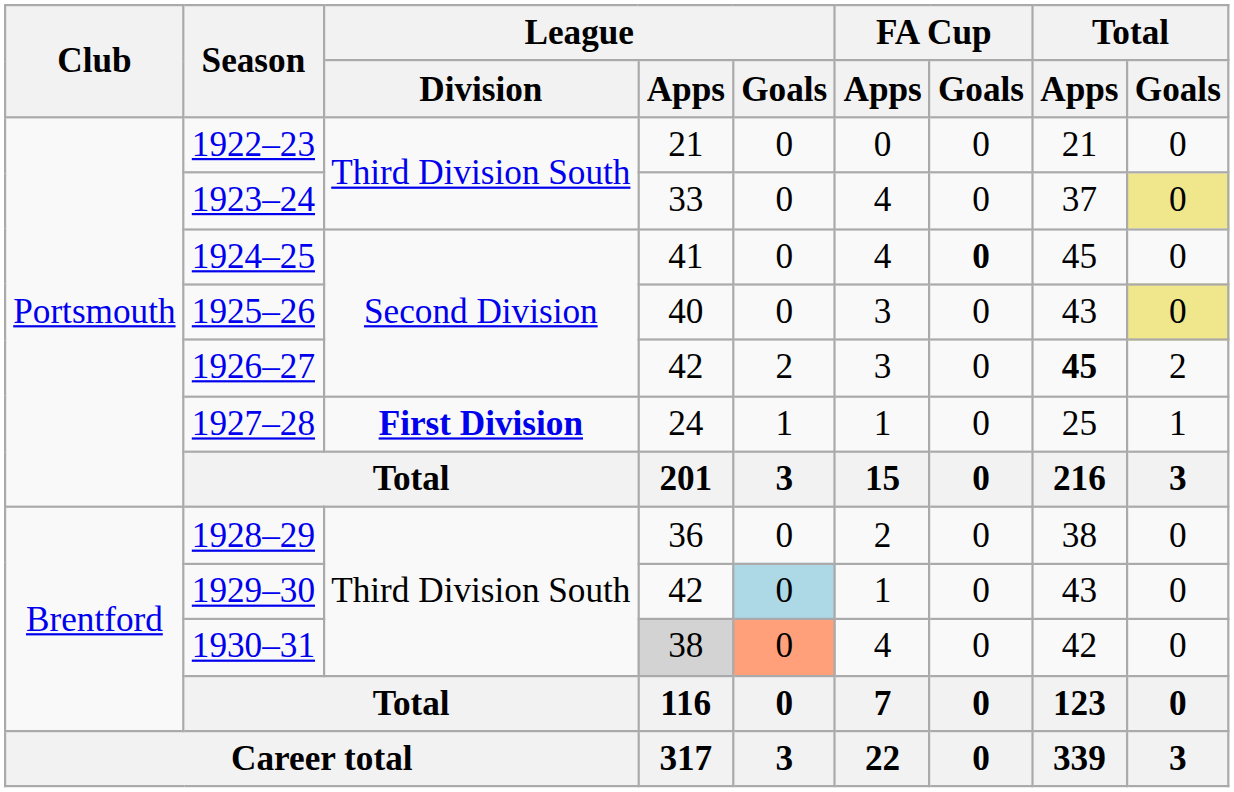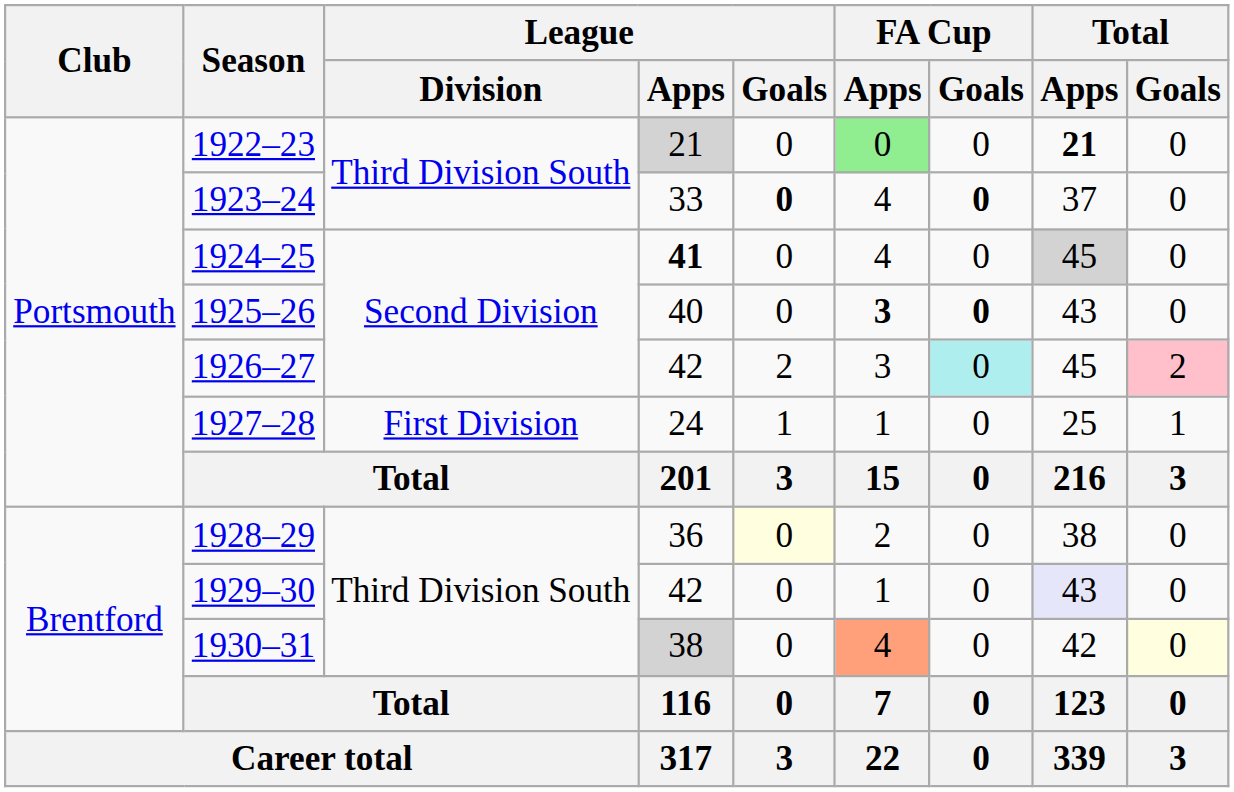(686, 144) no background -> (686, 144) lightgrey background
(883, 144) no background -> (883, 144) lightgreen background
(1079, 144) normal -> (1079, 144) bold
(784, 199) normal -> (784, 199) bold
(981, 199) normal -> (981, 199) bold
(1178, 199) khaki background -> (1178, 199) no background
(686, 255) normal -> (686, 255) bold
(981, 255) bold -> (981, 255) normal
(1079, 255) no background -> (1079, 255) lightgrey background
(883, 311) normal -> (883, 311) bold
(981, 311) normal -> (981, 311) bold
(1178, 311) khaki background -> (1178, 311) no background
(981, 367) no background -> (981, 367) paleturquoise background
(1079, 367) bold -> (1079, 367) normal
(1178, 367) no background -> (1178, 367) pink background
(481, 423) bold -> (481, 423) normal
(784, 534) no background -> (784, 534) lightyellow background
(784, 590) lightblue background -> (784, 590) no background
(1079, 590) no background -> (1079, 590) lavender background
(784, 646) lightsalmon background -> (784, 646) no background
(883, 646) no background -> (883, 646) lightsalmon background
(1178, 646) no background -> (1178, 646) lightyellow background
